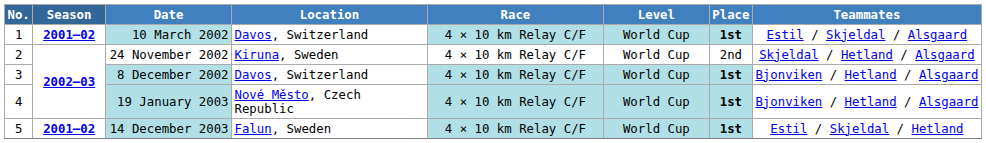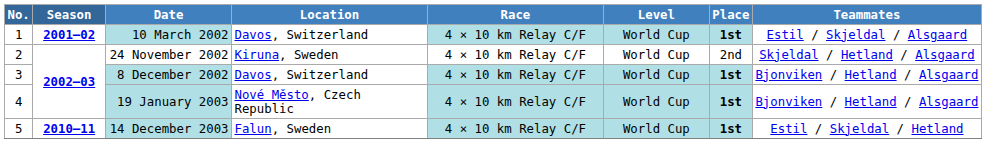(69, 128) 2001–02 -> (69, 128) 2010–11
